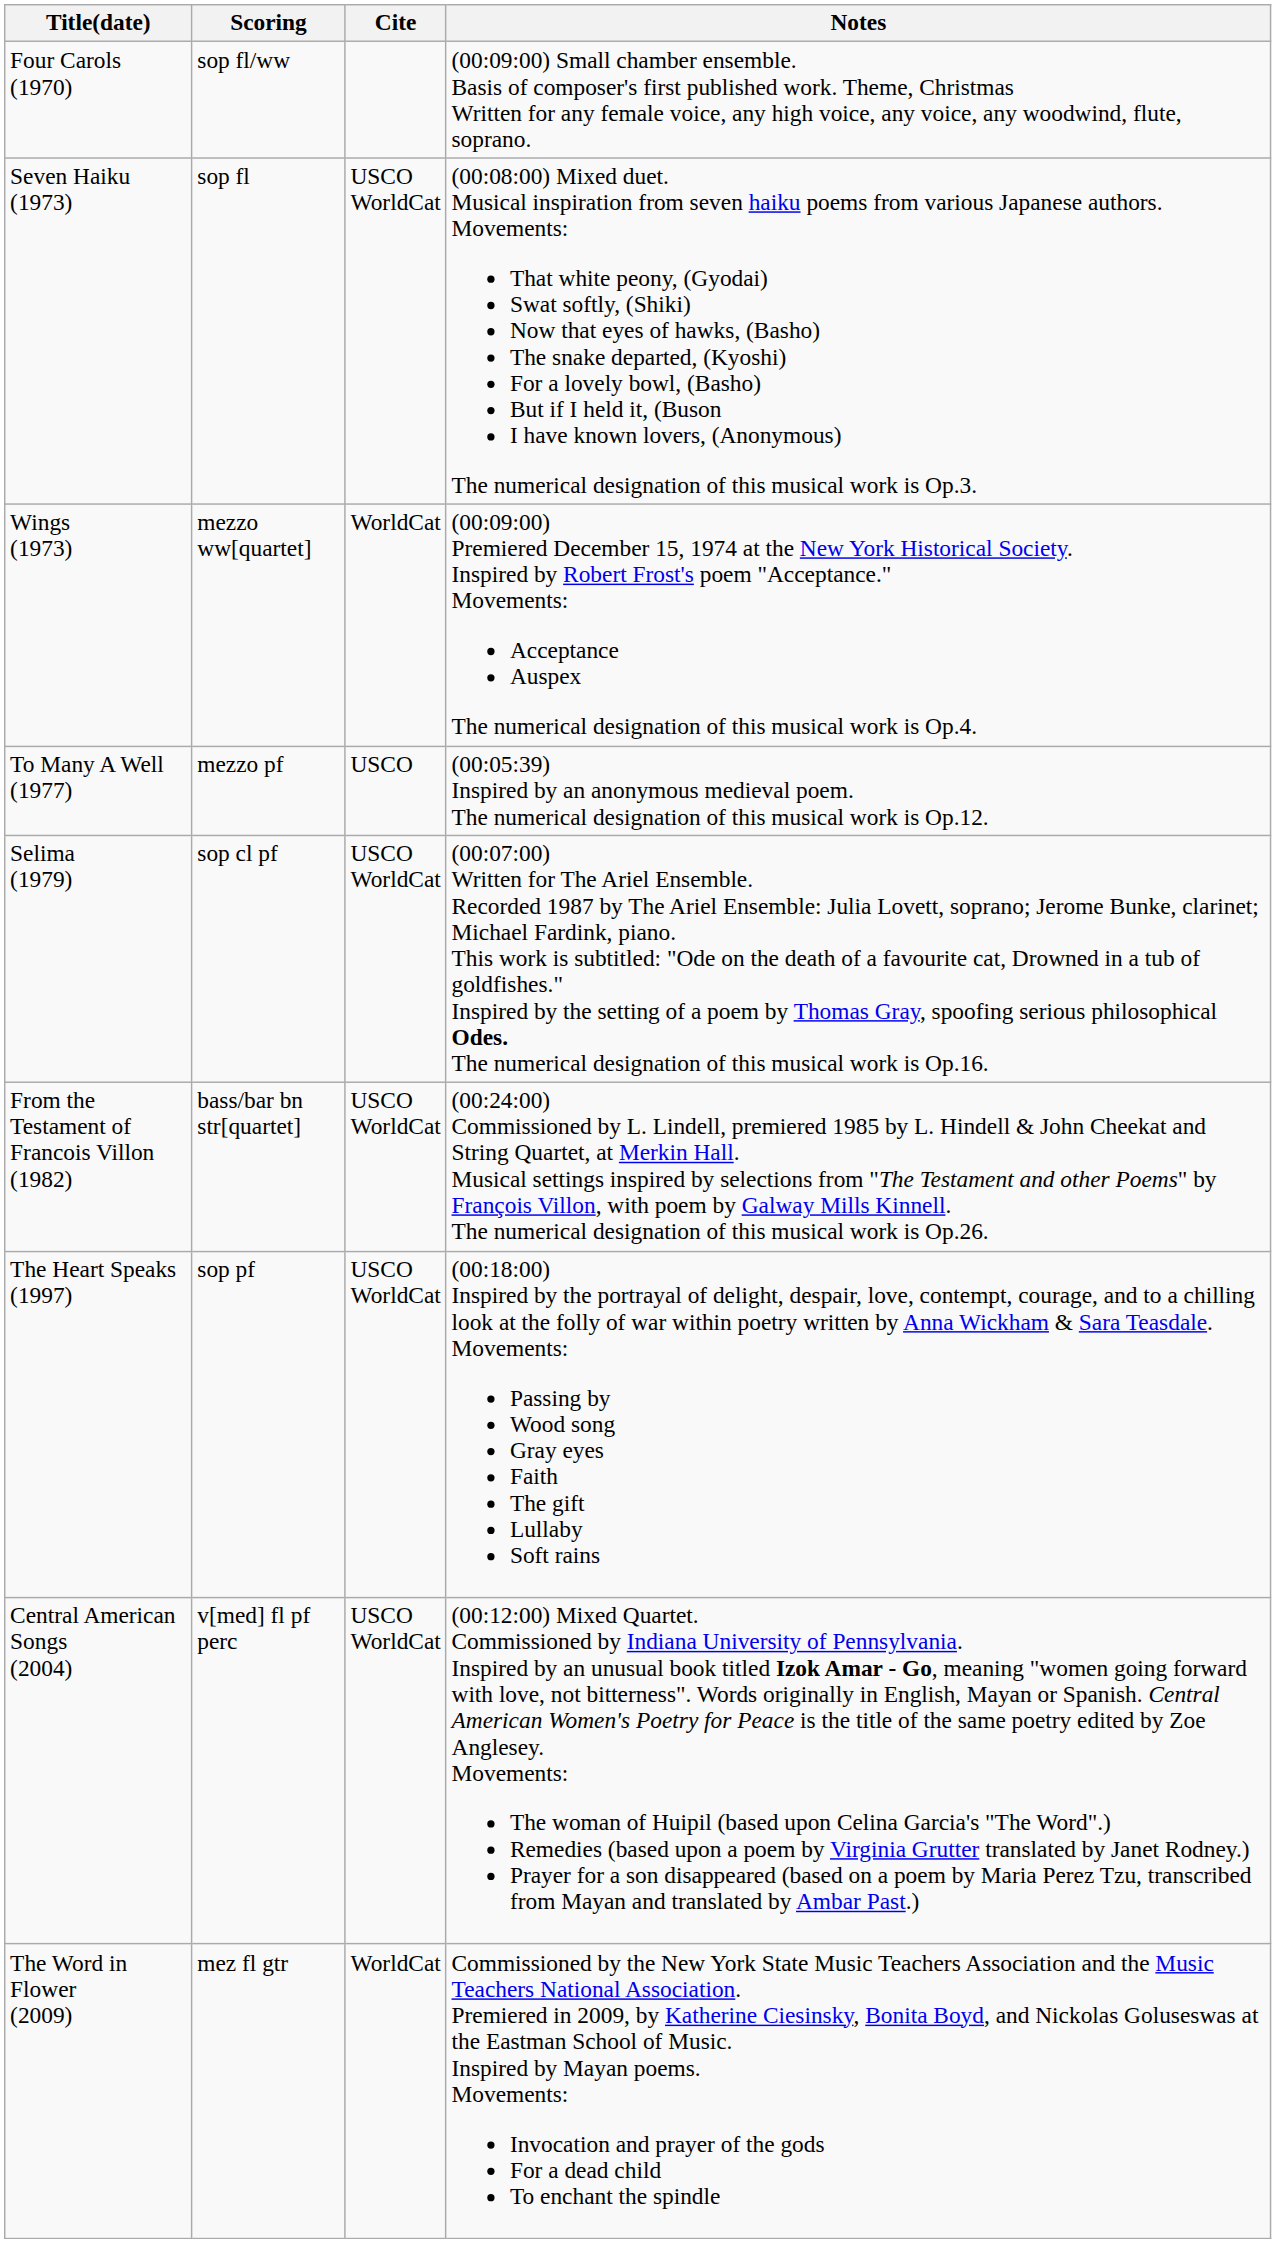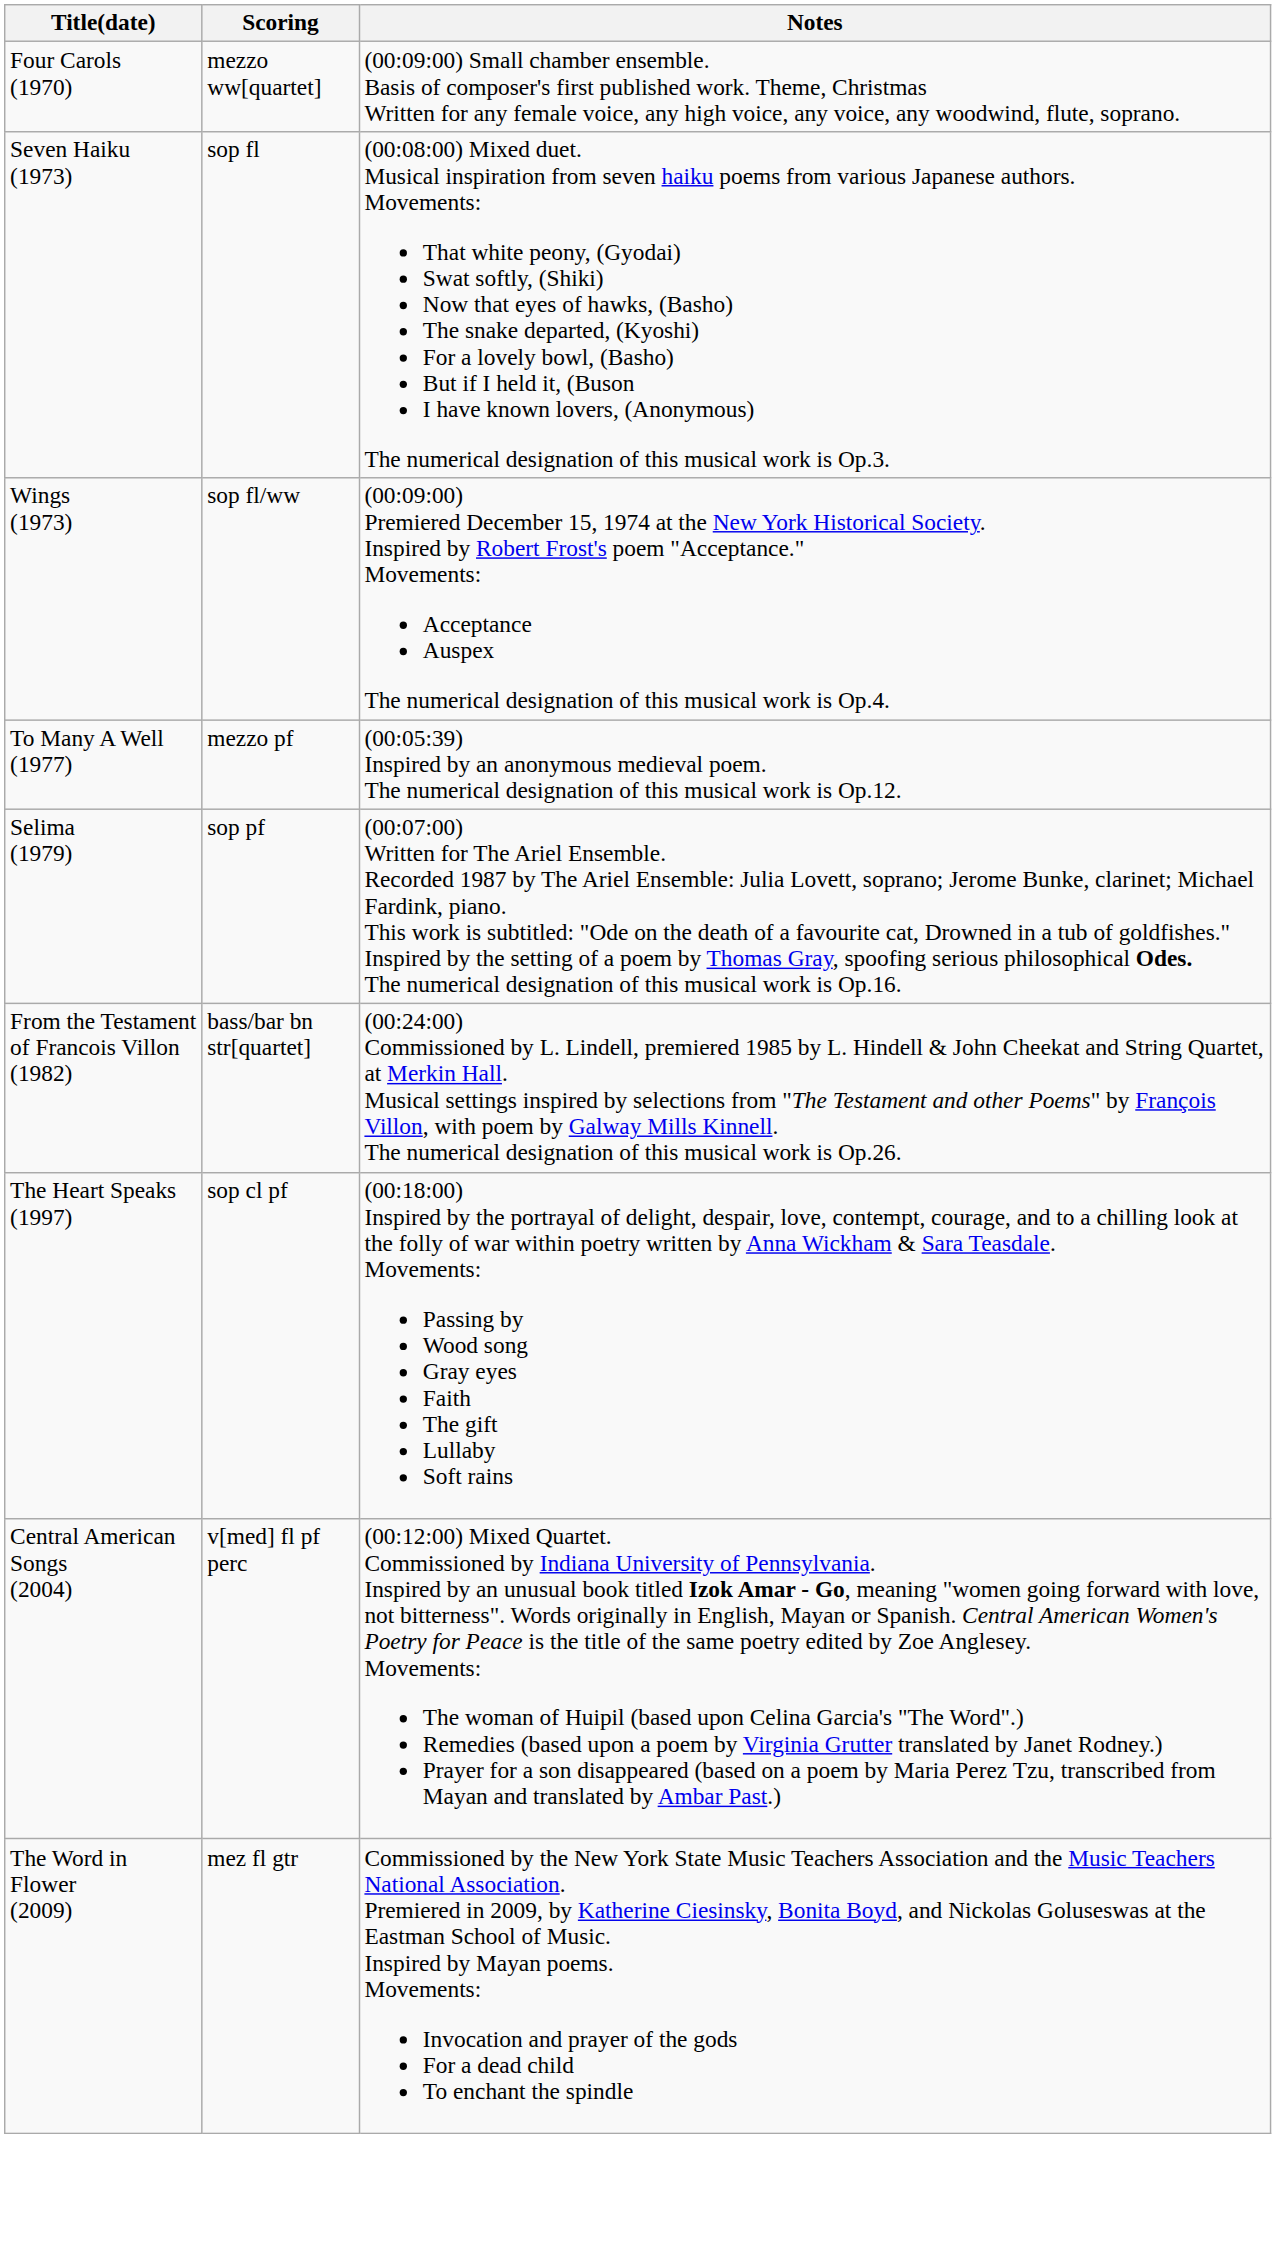- column: (396, 23)
(244, 60) sop fl/ww -> (264, 73) mezzo ww[quartet]
(254, 535) mezzo ww[quartet] -> (254, 496) sop fl/ww
(238, 853) sop cl pf -> (236, 827) sop pf
(226, 1269) sop pf -> (248, 1190) sop cl pf
